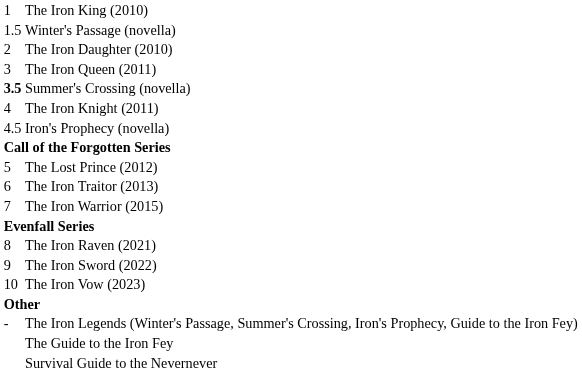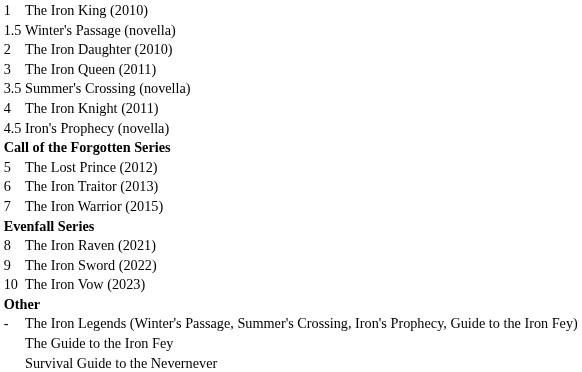(13, 89) bold -> (13, 89) normal
